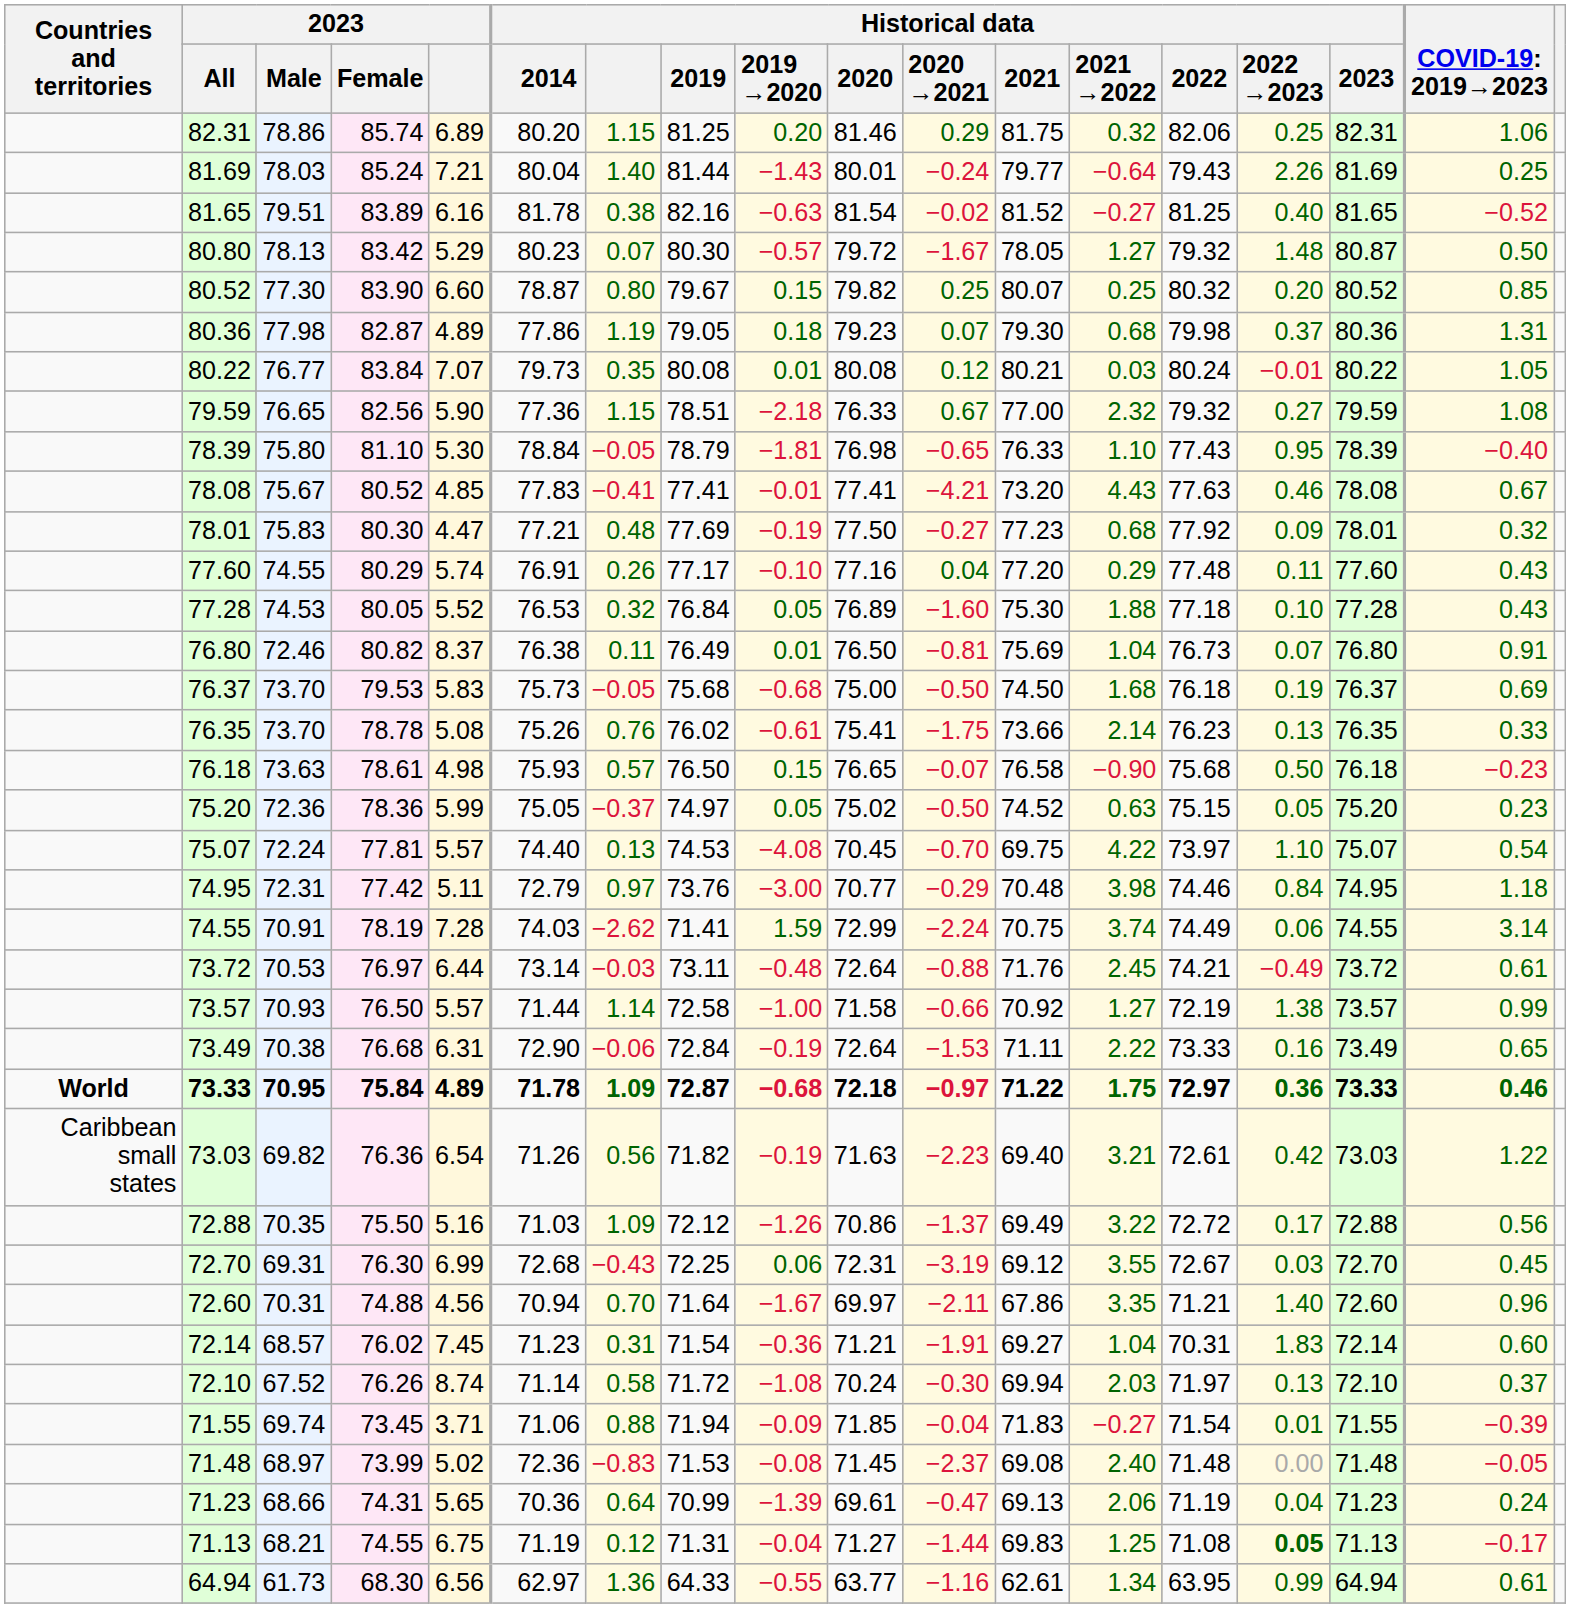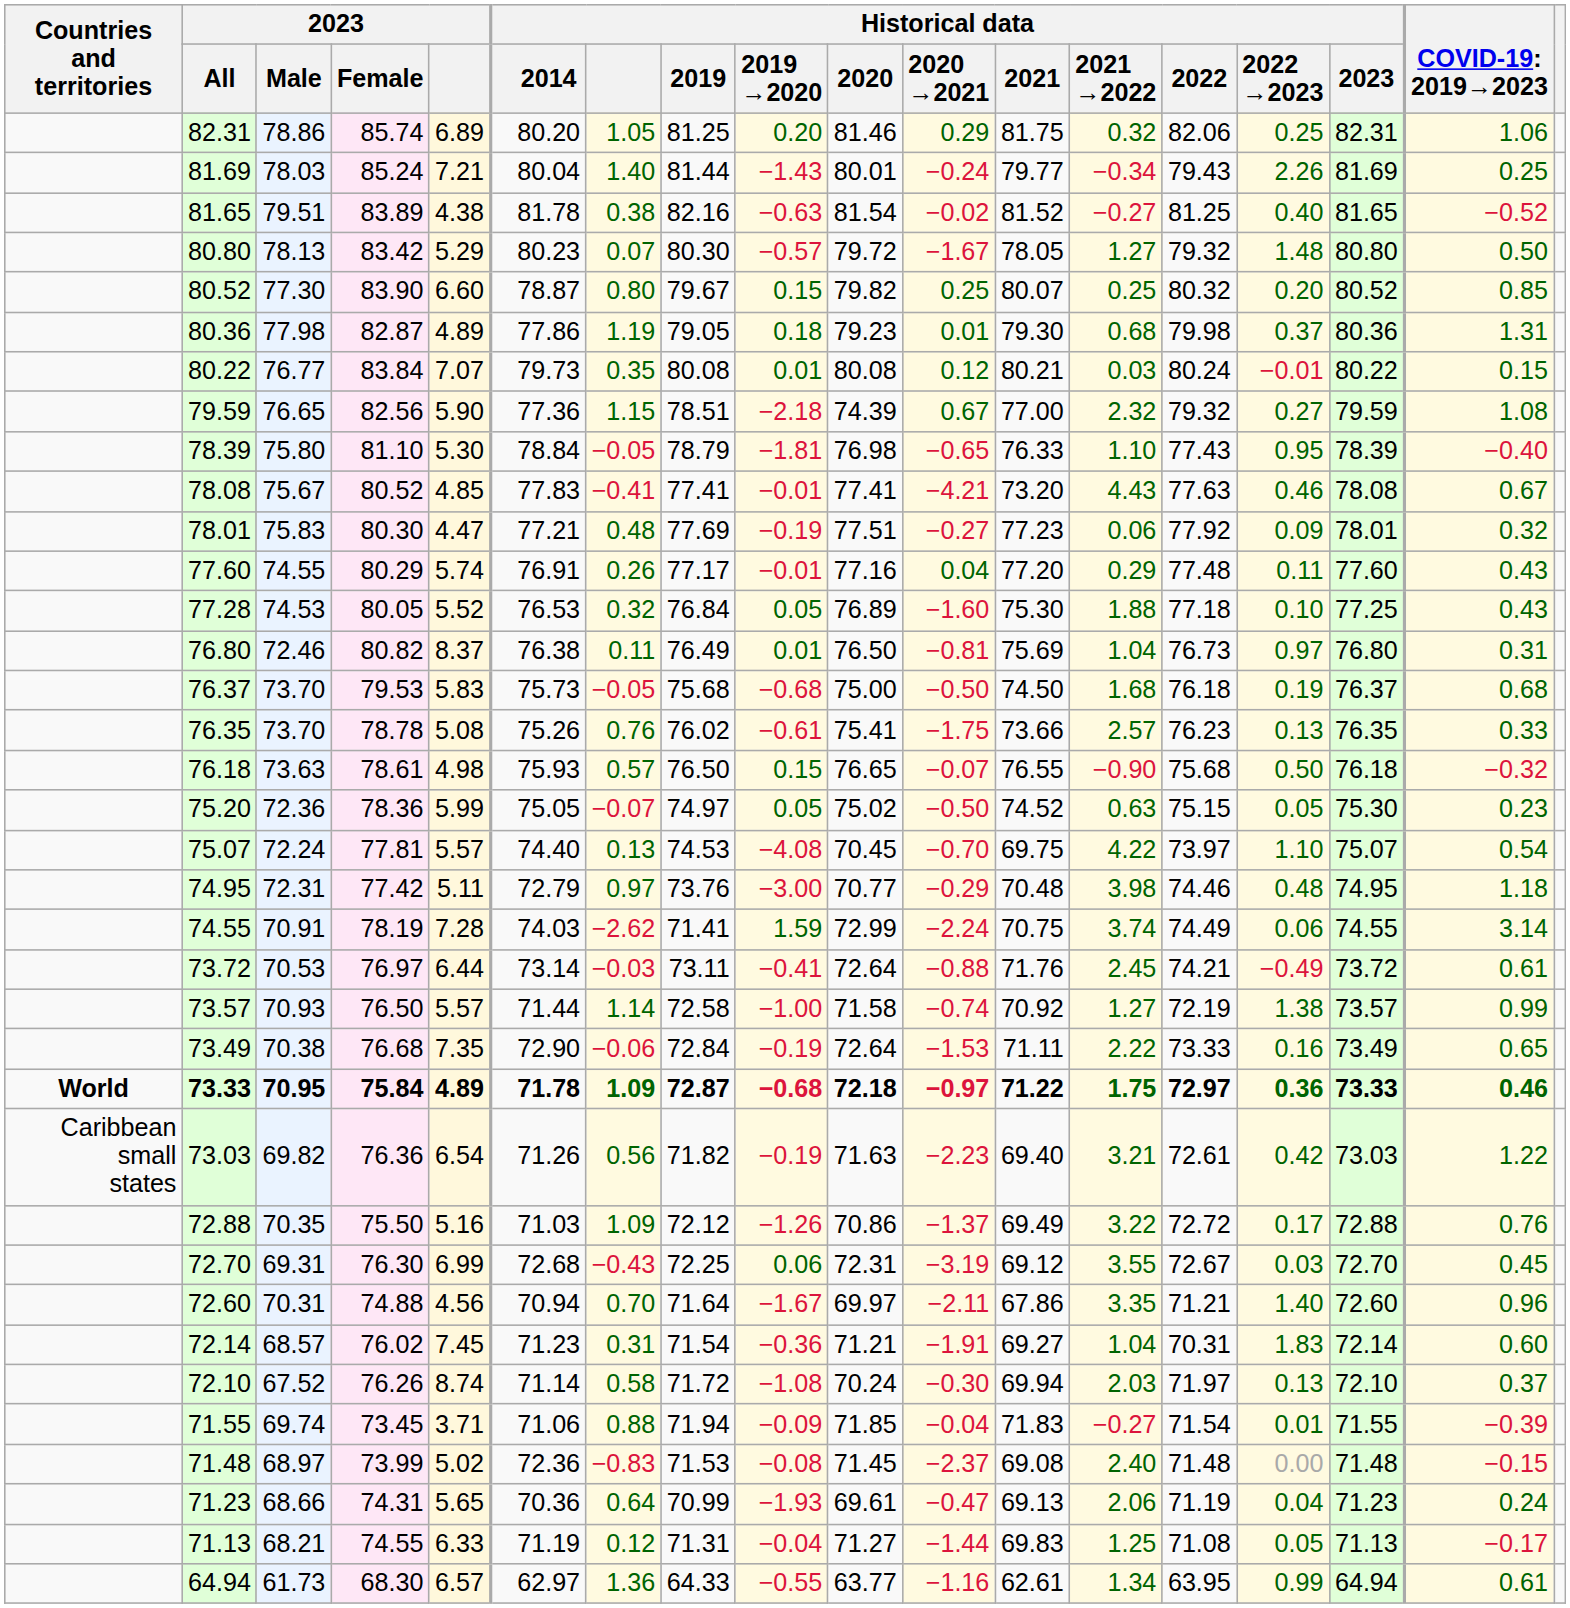(631, 132) 1.15 -> (631, 132) 1.05
(1125, 172) −0.64 -> (1125, 172) −0.34
(460, 212) 6.16 -> (460, 212) 4.38
(1366, 251) 80.87 -> (1366, 251) 80.80
(965, 331) 0.07 -> (965, 331) 0.01
(1523, 371) 1.05 -> (1523, 371) 0.15
(865, 411) 76.33 -> (865, 411) 74.39
(865, 530) 77.50 -> (865, 530) 77.51
(1132, 530) 0.68 -> (1132, 530) 0.06
(790, 570) −0.10 -> (790, 570) −0.01
(1366, 610) 77.28 -> (1366, 610) 77.25
(1299, 650) 0.07 -> (1299, 650) 0.97
(1523, 650) 0.91 -> (1523, 650) 0.31
(1523, 690) 0.69 -> (1523, 690) 0.68
(1132, 729) 2.14 -> (1132, 729) 2.57
(1032, 769) 76.58 -> (1032, 769) 76.55
(1516, 769) −0.23 -> (1516, 769) −0.32
(623, 809) −0.37 -> (623, 809) −0.07
(1366, 809) 75.20 -> (1366, 809) 75.30
(1299, 889) 0.84 -> (1299, 889) 0.48
(790, 968) −0.48 -> (790, 968) −0.41
(958, 1008) −0.66 -> (958, 1008) −0.74
(460, 1048) 6.31 -> (460, 1048) 7.35
(1523, 1224) 0.56 -> (1523, 1224) 0.76
(1516, 1463) −0.05 -> (1516, 1463) −0.15
(790, 1503) −1.39 -> (790, 1503) −1.93
(460, 1543) 6.75 -> (460, 1543) 6.33
(1299, 1543) bold -> (1299, 1543) normal
(460, 1583) 6.56 -> (460, 1583) 6.57
